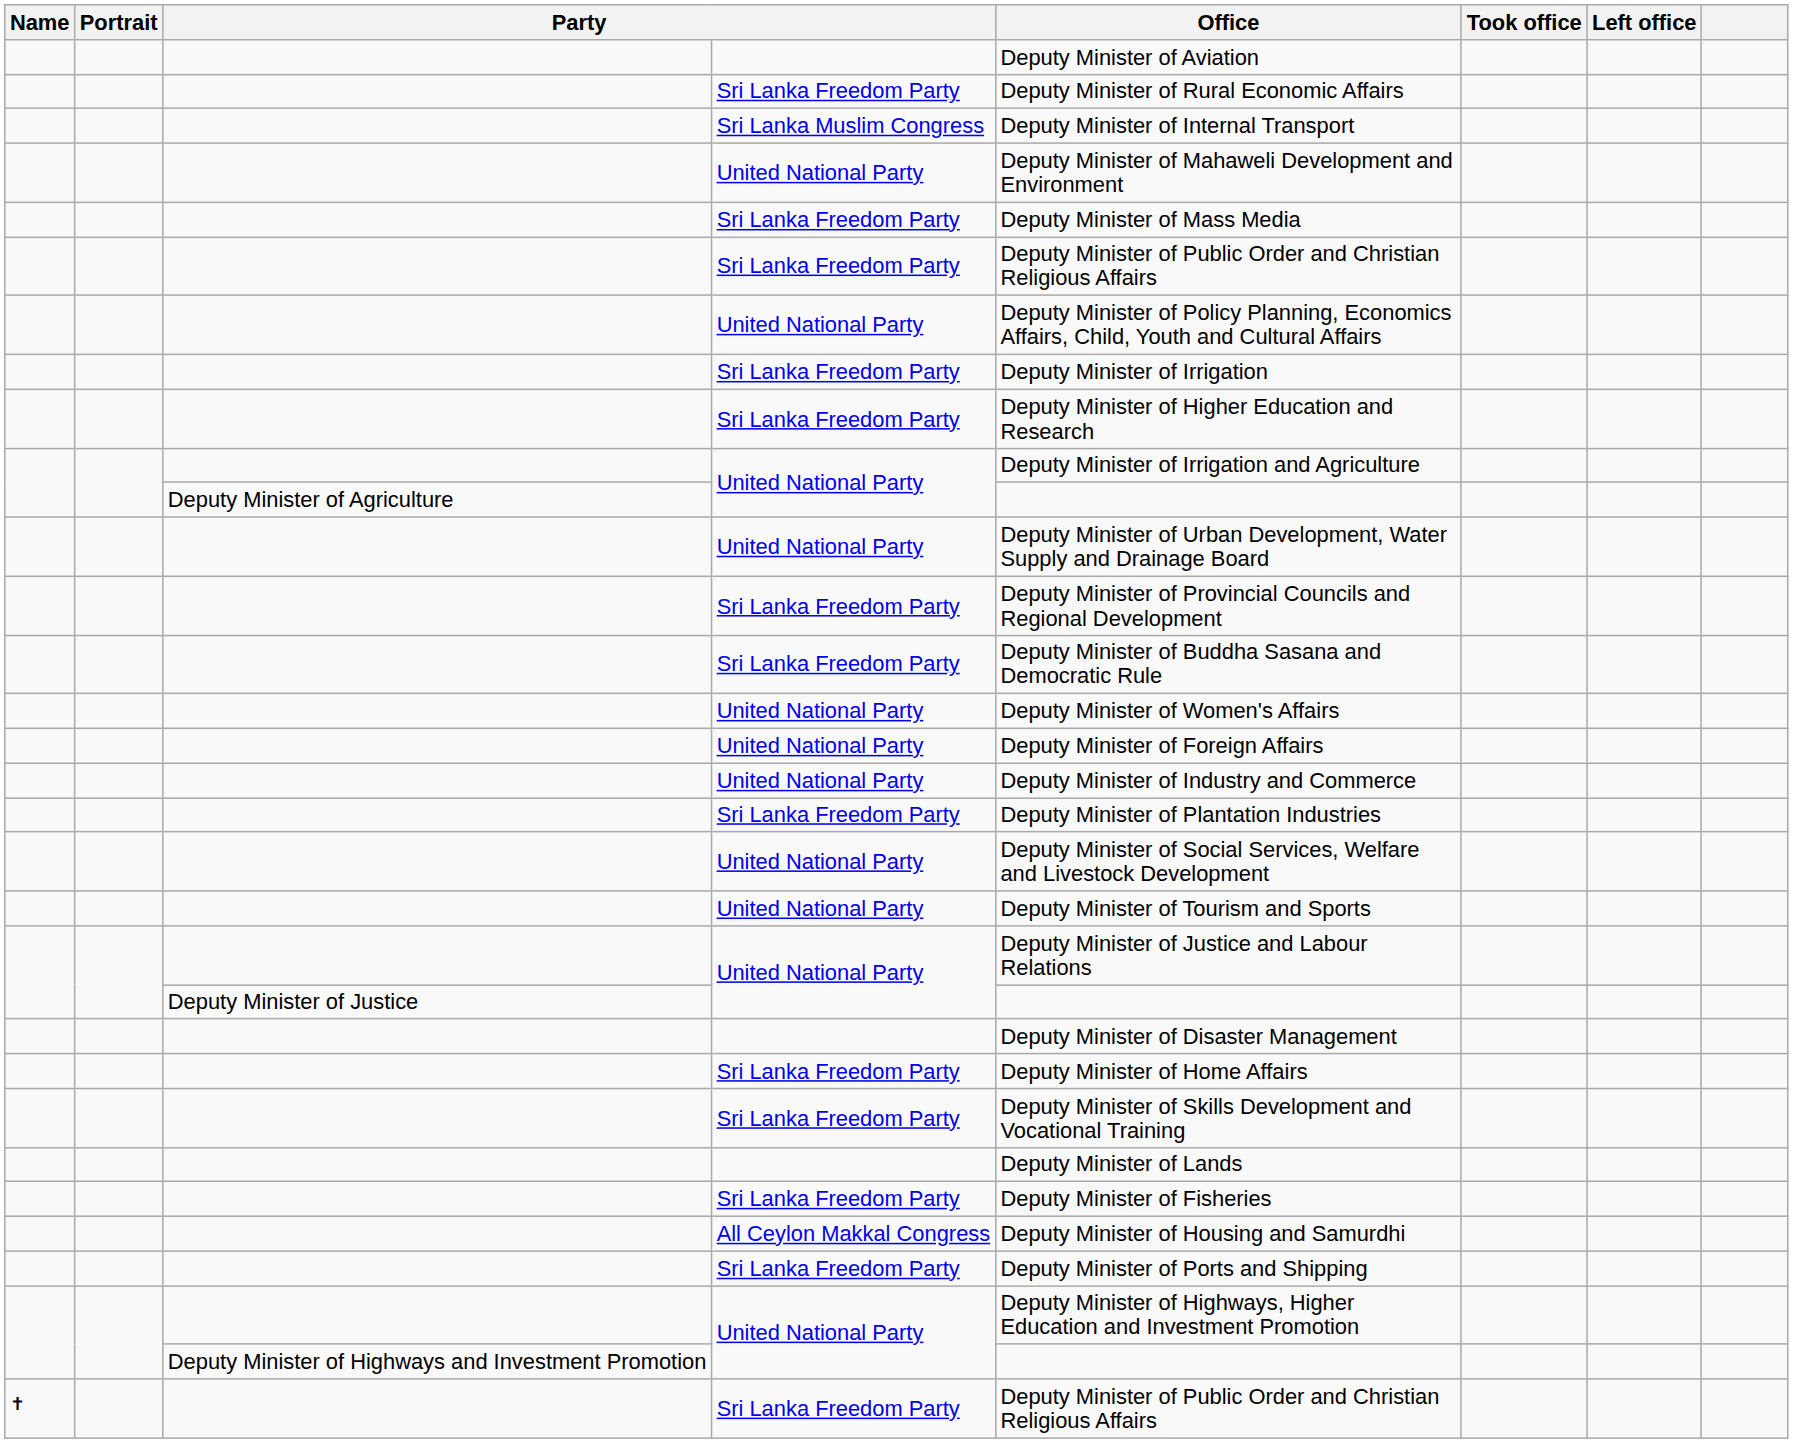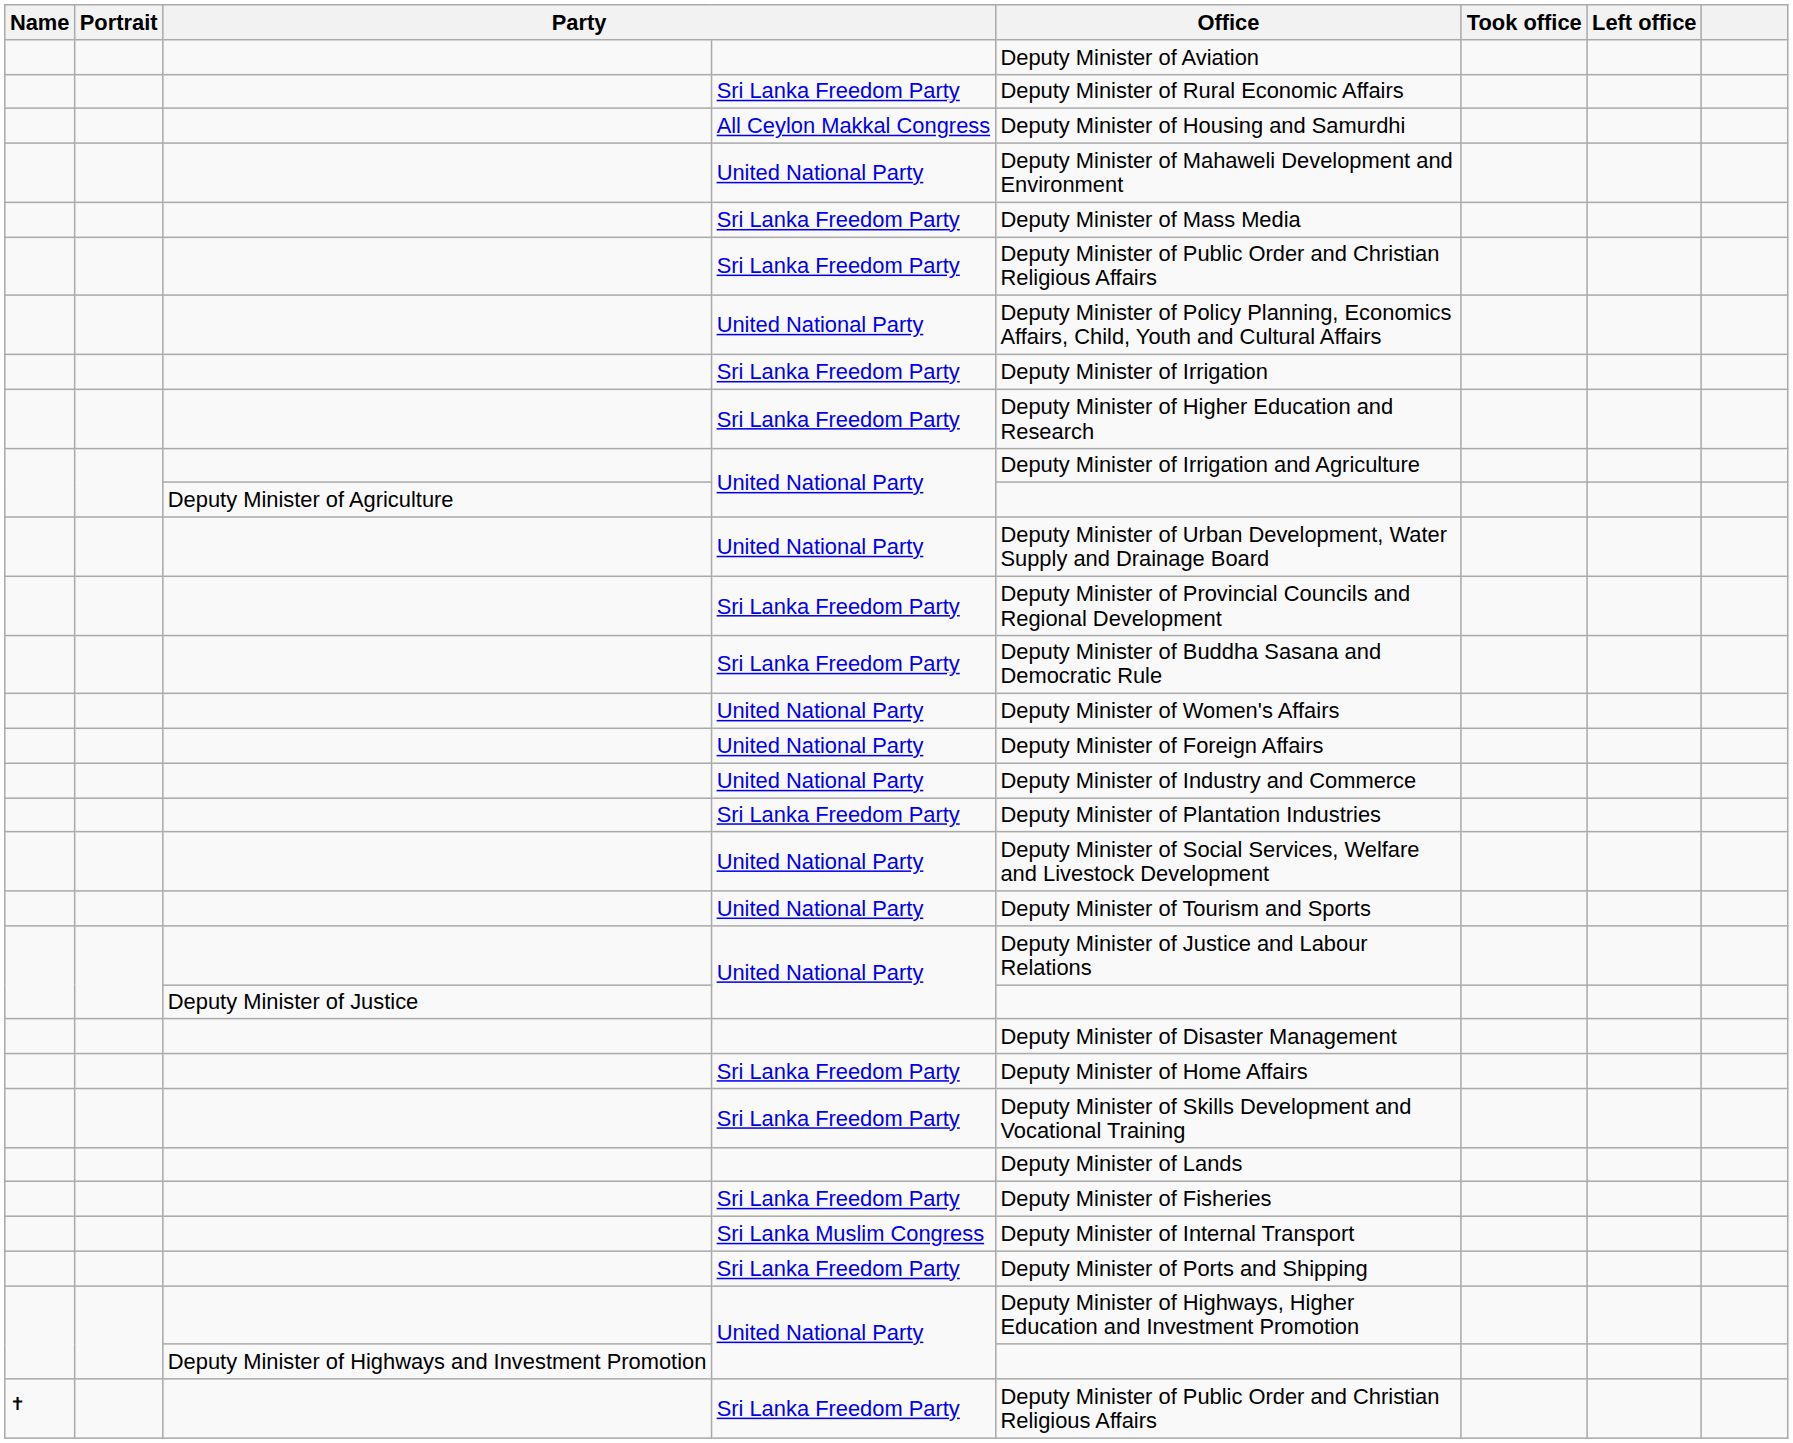rows swapped: (437, 1234) <-> (437, 126)
